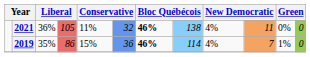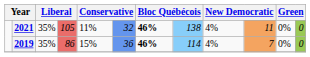(47, 28) 36% -> (47, 28) 35%
(284, 44) 1% -> (284, 44) 0%
